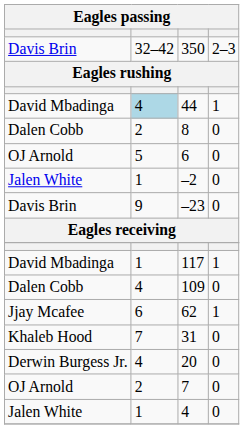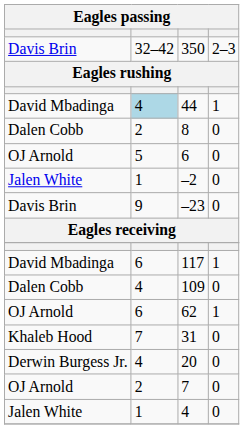(139, 262) 1 -> (139, 262) 6
(46, 312) Jjay Mcafee -> (41, 312) OJ Arnold
